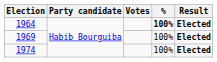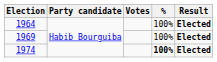(163, 24) bold -> (163, 24) normal
(163, 50) normal -> (163, 50) bold
